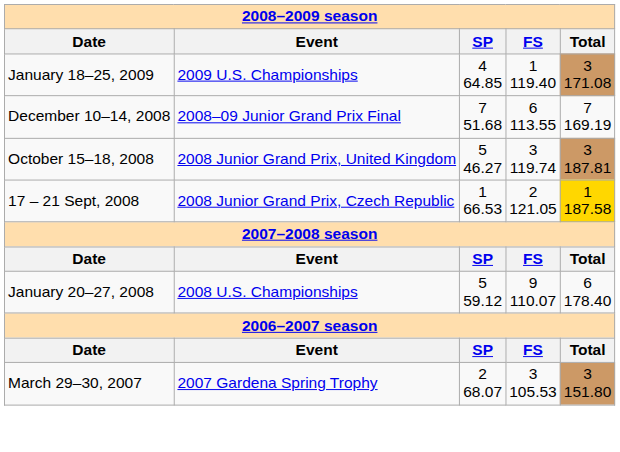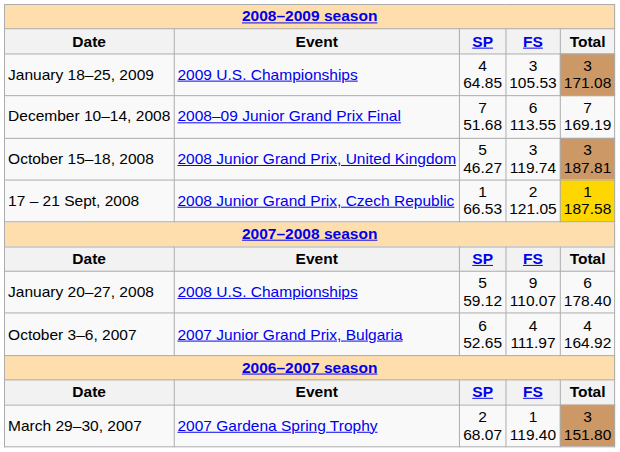(533, 74) 1 119.40 -> (533, 74) 3 105.53
+ row: (72, 334)
(533, 383) 3 105.53 -> (533, 425) 1 119.40
